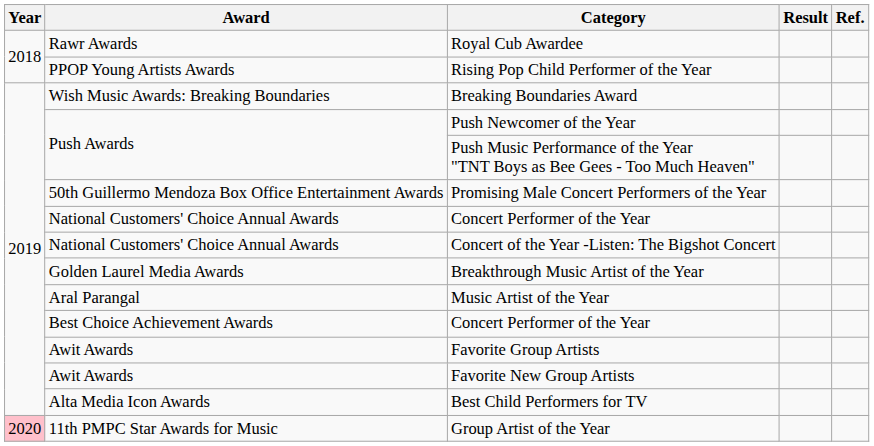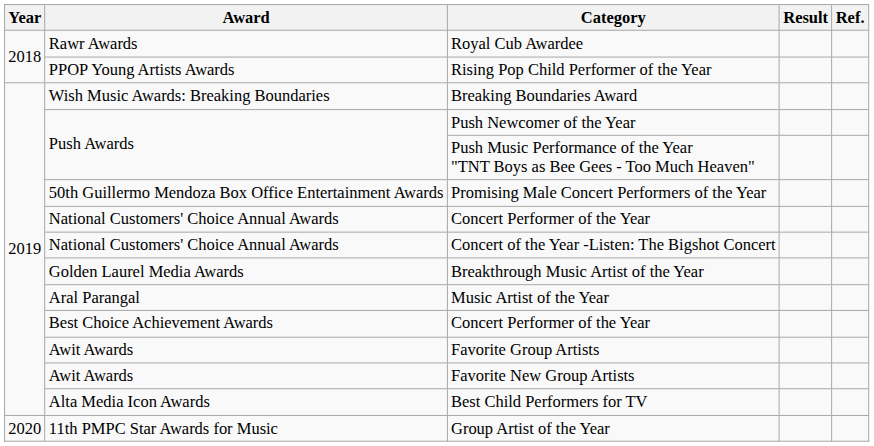(25, 428) pink background -> (25, 428) no background
